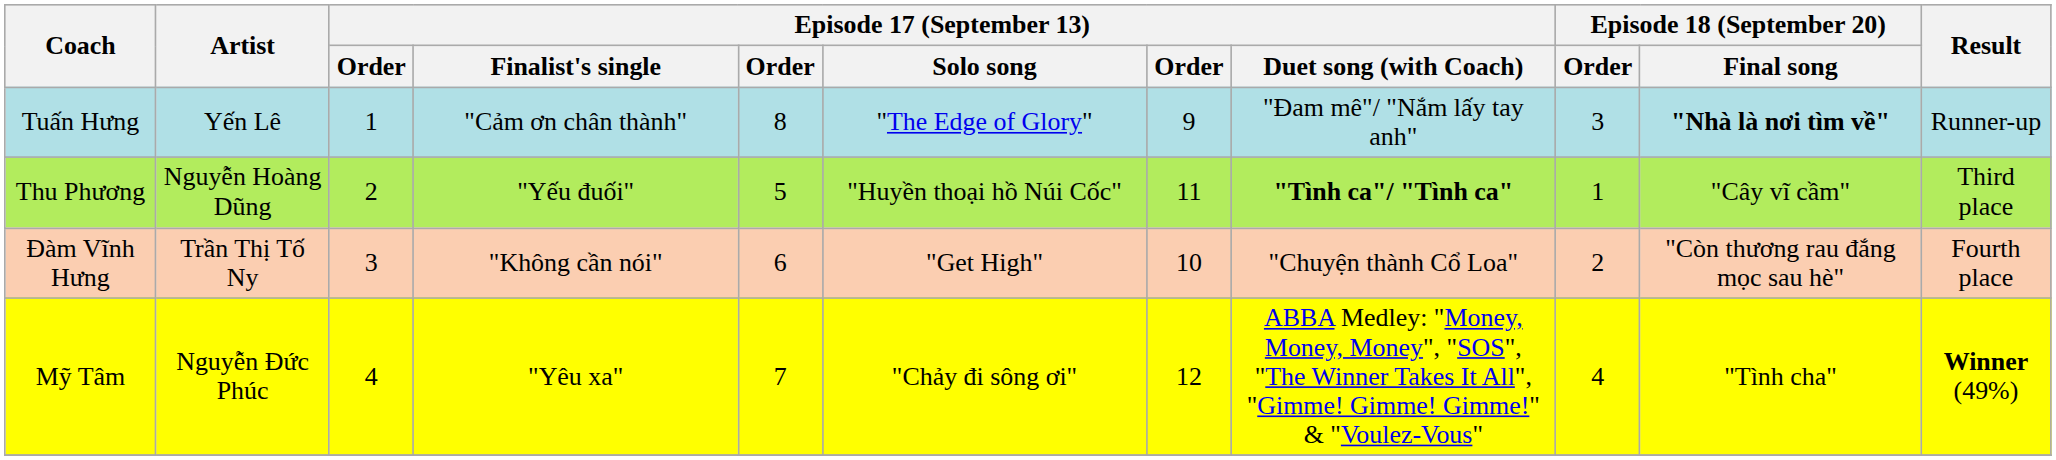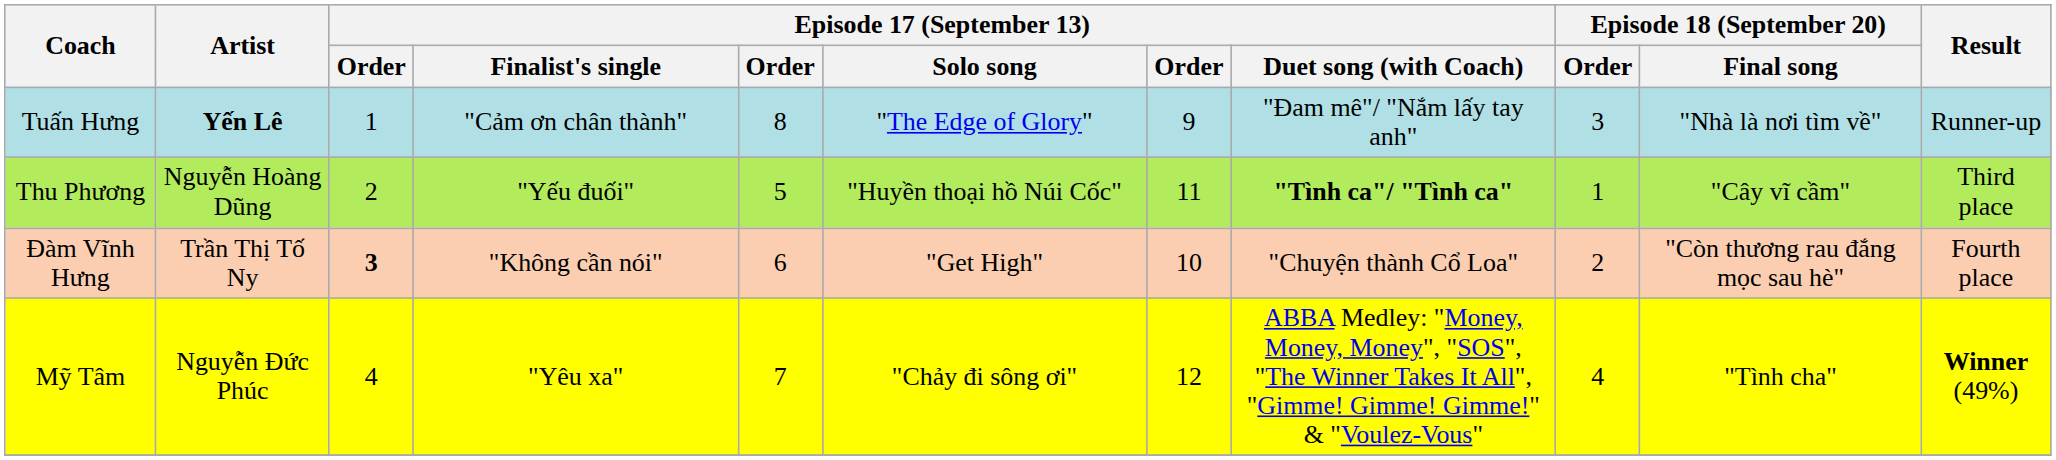(243, 121) normal -> (243, 121) bold
(1780, 121) bold -> (1780, 121) normal
(371, 262) normal -> (371, 262) bold
